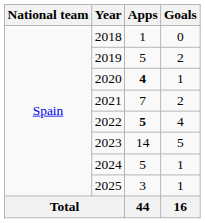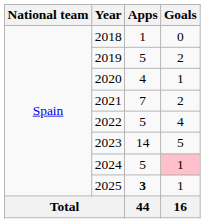(143, 79) bold -> (143, 79) normal
(143, 121) bold -> (143, 121) normal
(180, 164) no background -> (180, 164) pink background
(143, 185) normal -> (143, 185) bold
